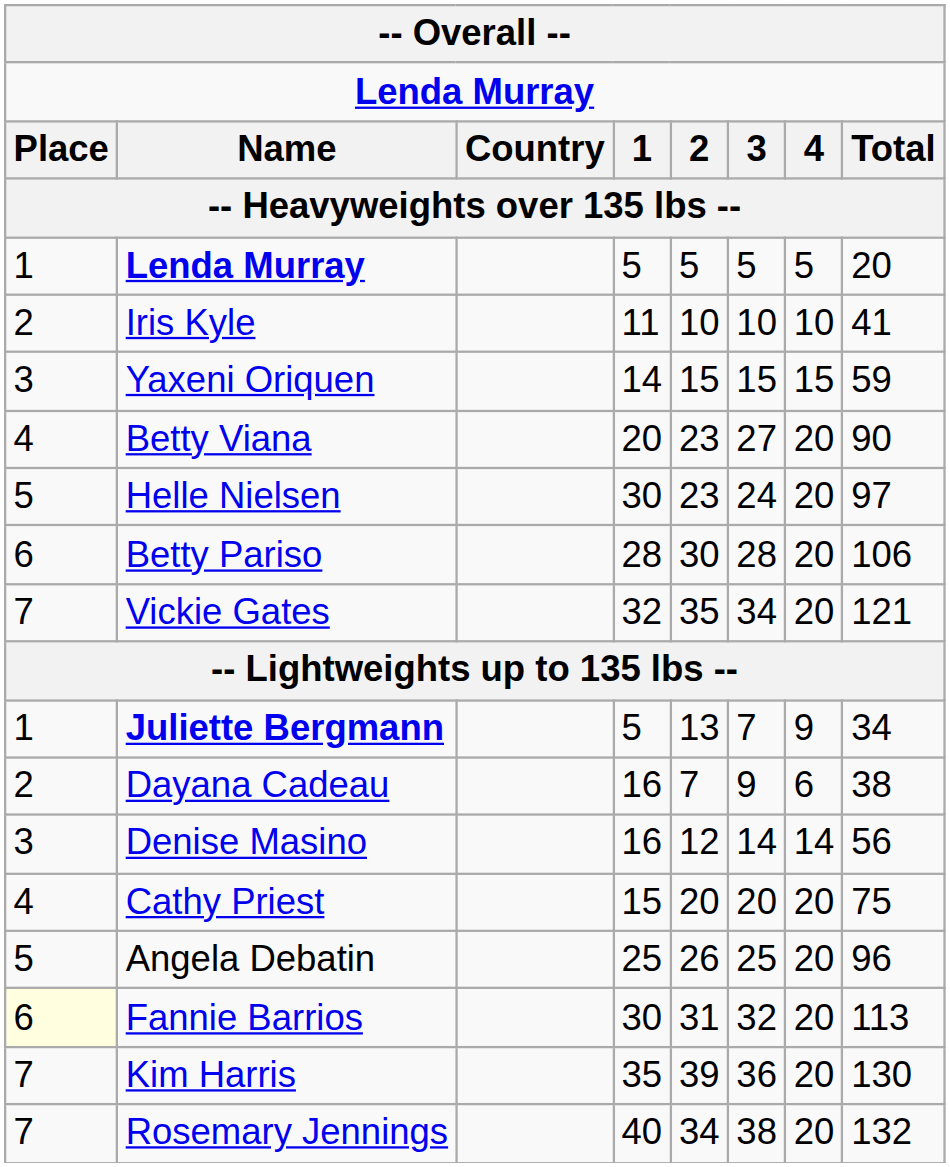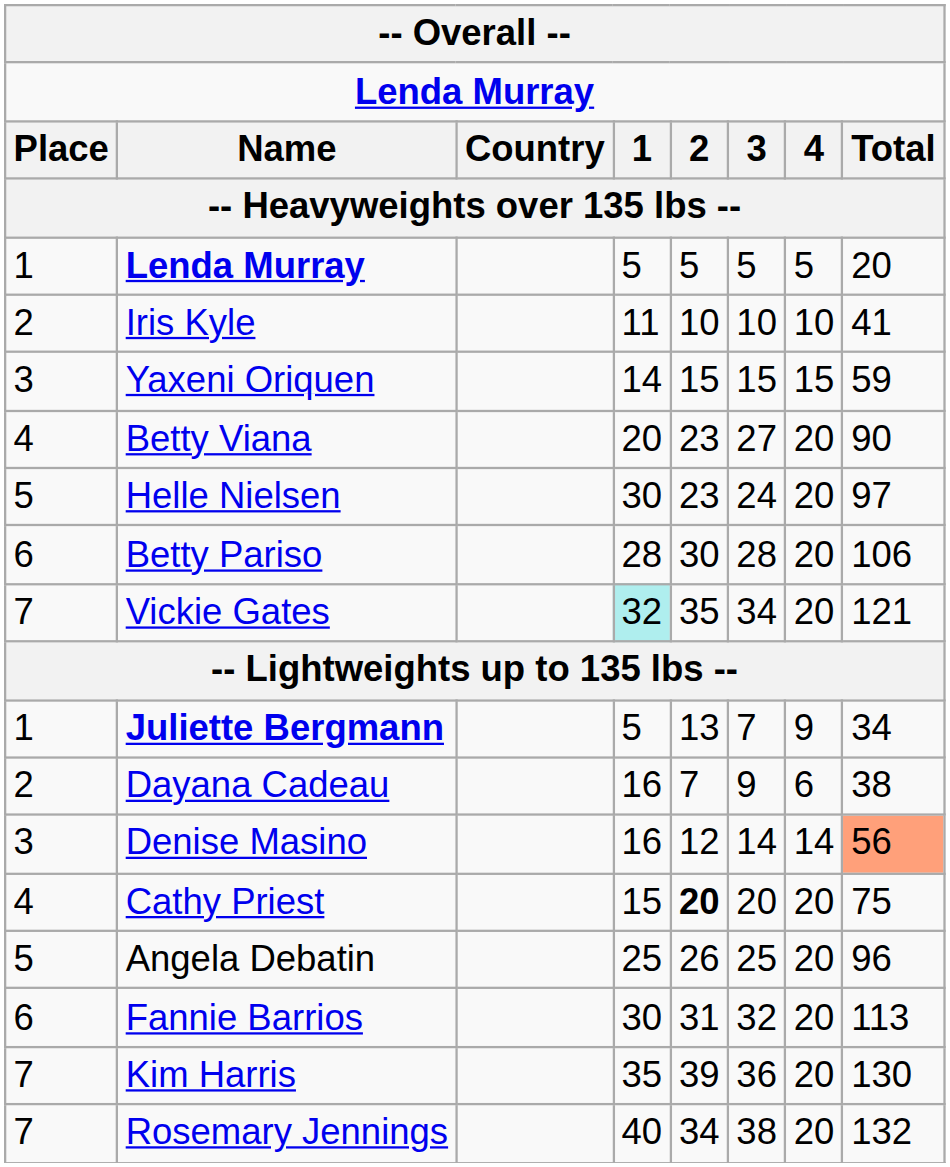(642, 611) no background -> (642, 611) paleturquoise background
(871, 843) no background -> (871, 843) lightsalmon background
(699, 901) normal -> (699, 901) bold
(24, 1016) lightyellow background -> (24, 1016) no background
